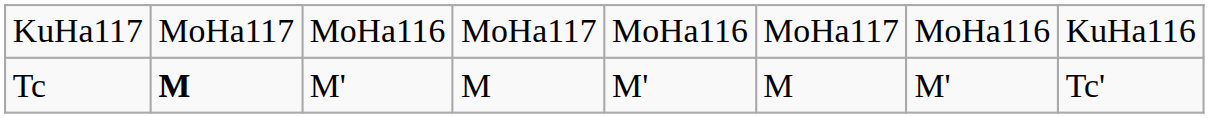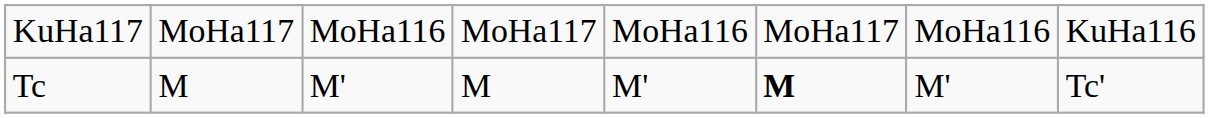(174, 84) bold -> (173, 84) normal
(778, 84) normal -> (779, 84) bold
